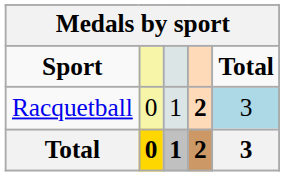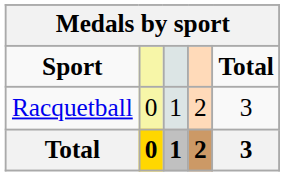(200, 108) bold -> (200, 108) normal
(246, 108) lightblue background -> (246, 108) no background
